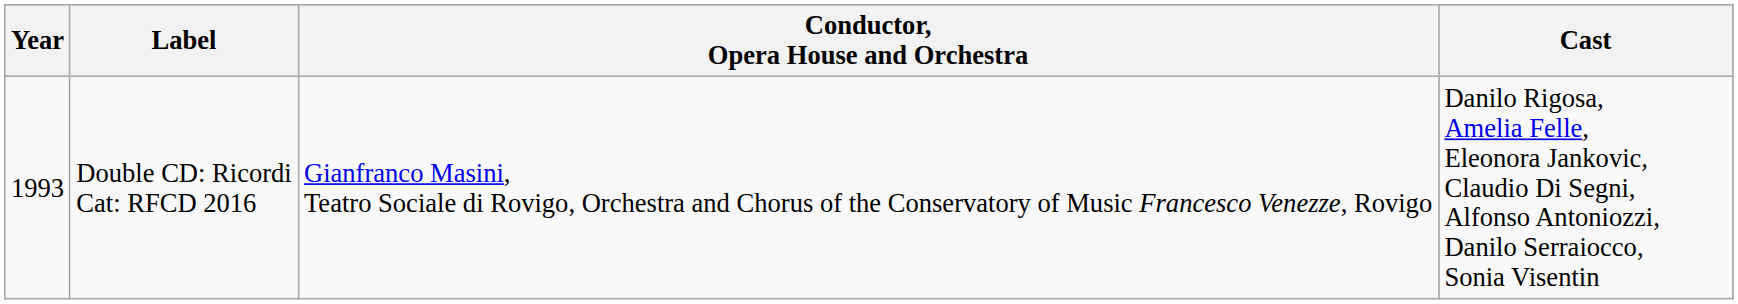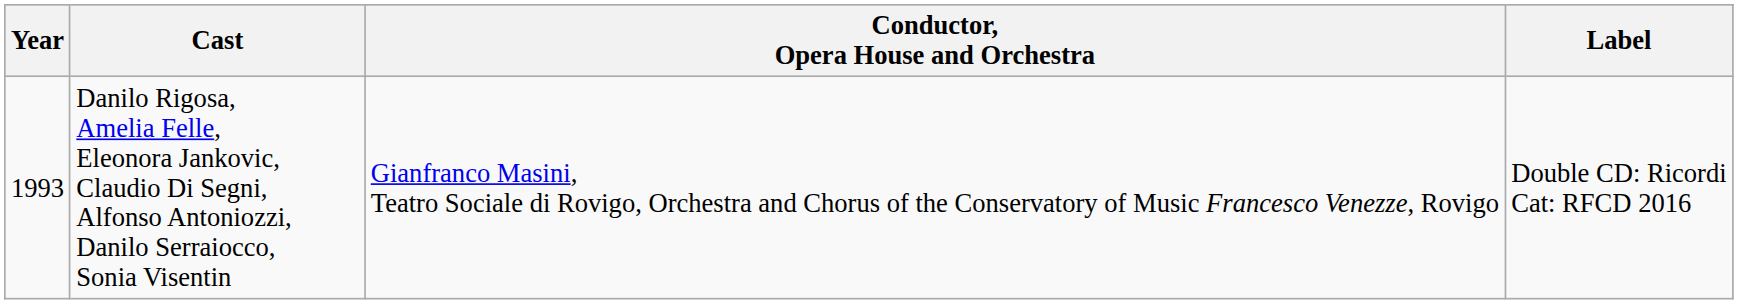columns swapped: (1586, 40) <-> (184, 40)
